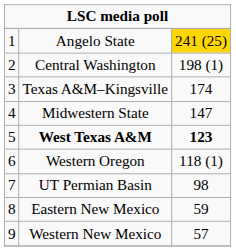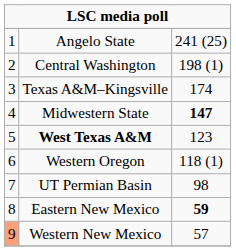(201, 40) gold background -> (201, 40) no background
(201, 113) normal -> (201, 113) bold
(201, 137) bold -> (201, 137) normal
(201, 209) normal -> (201, 209) bold
(12, 233) no background -> (12, 233) lightsalmon background
